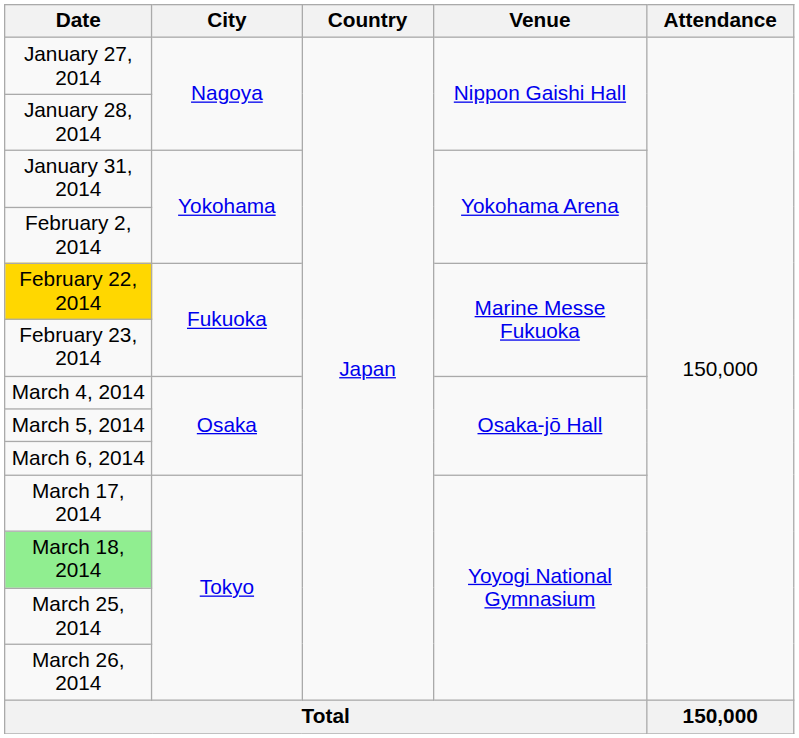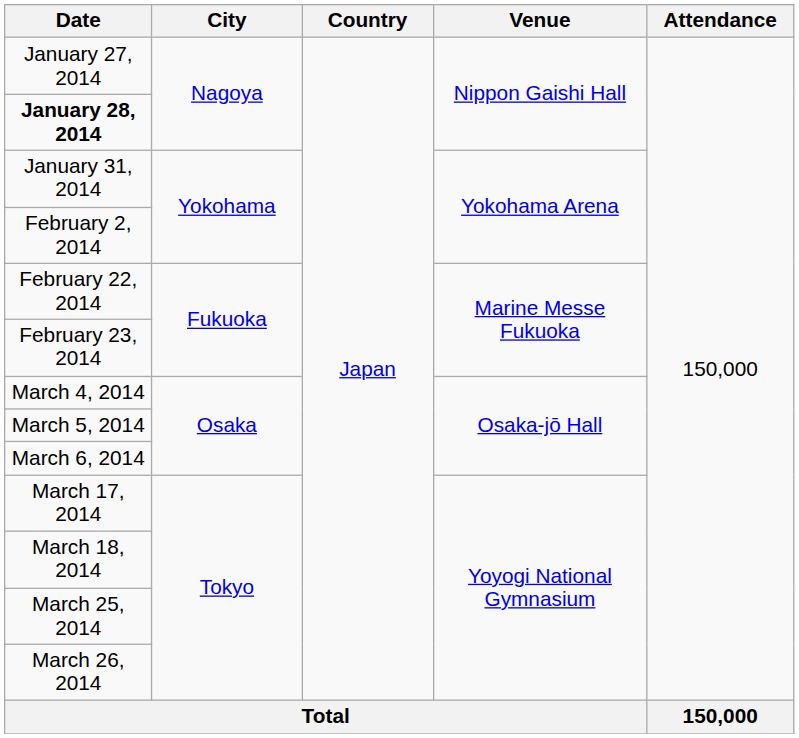(78, 122) normal -> (78, 122) bold
(78, 291) gold background -> (78, 291) no background
(78, 559) lightgreen background -> (78, 559) no background
